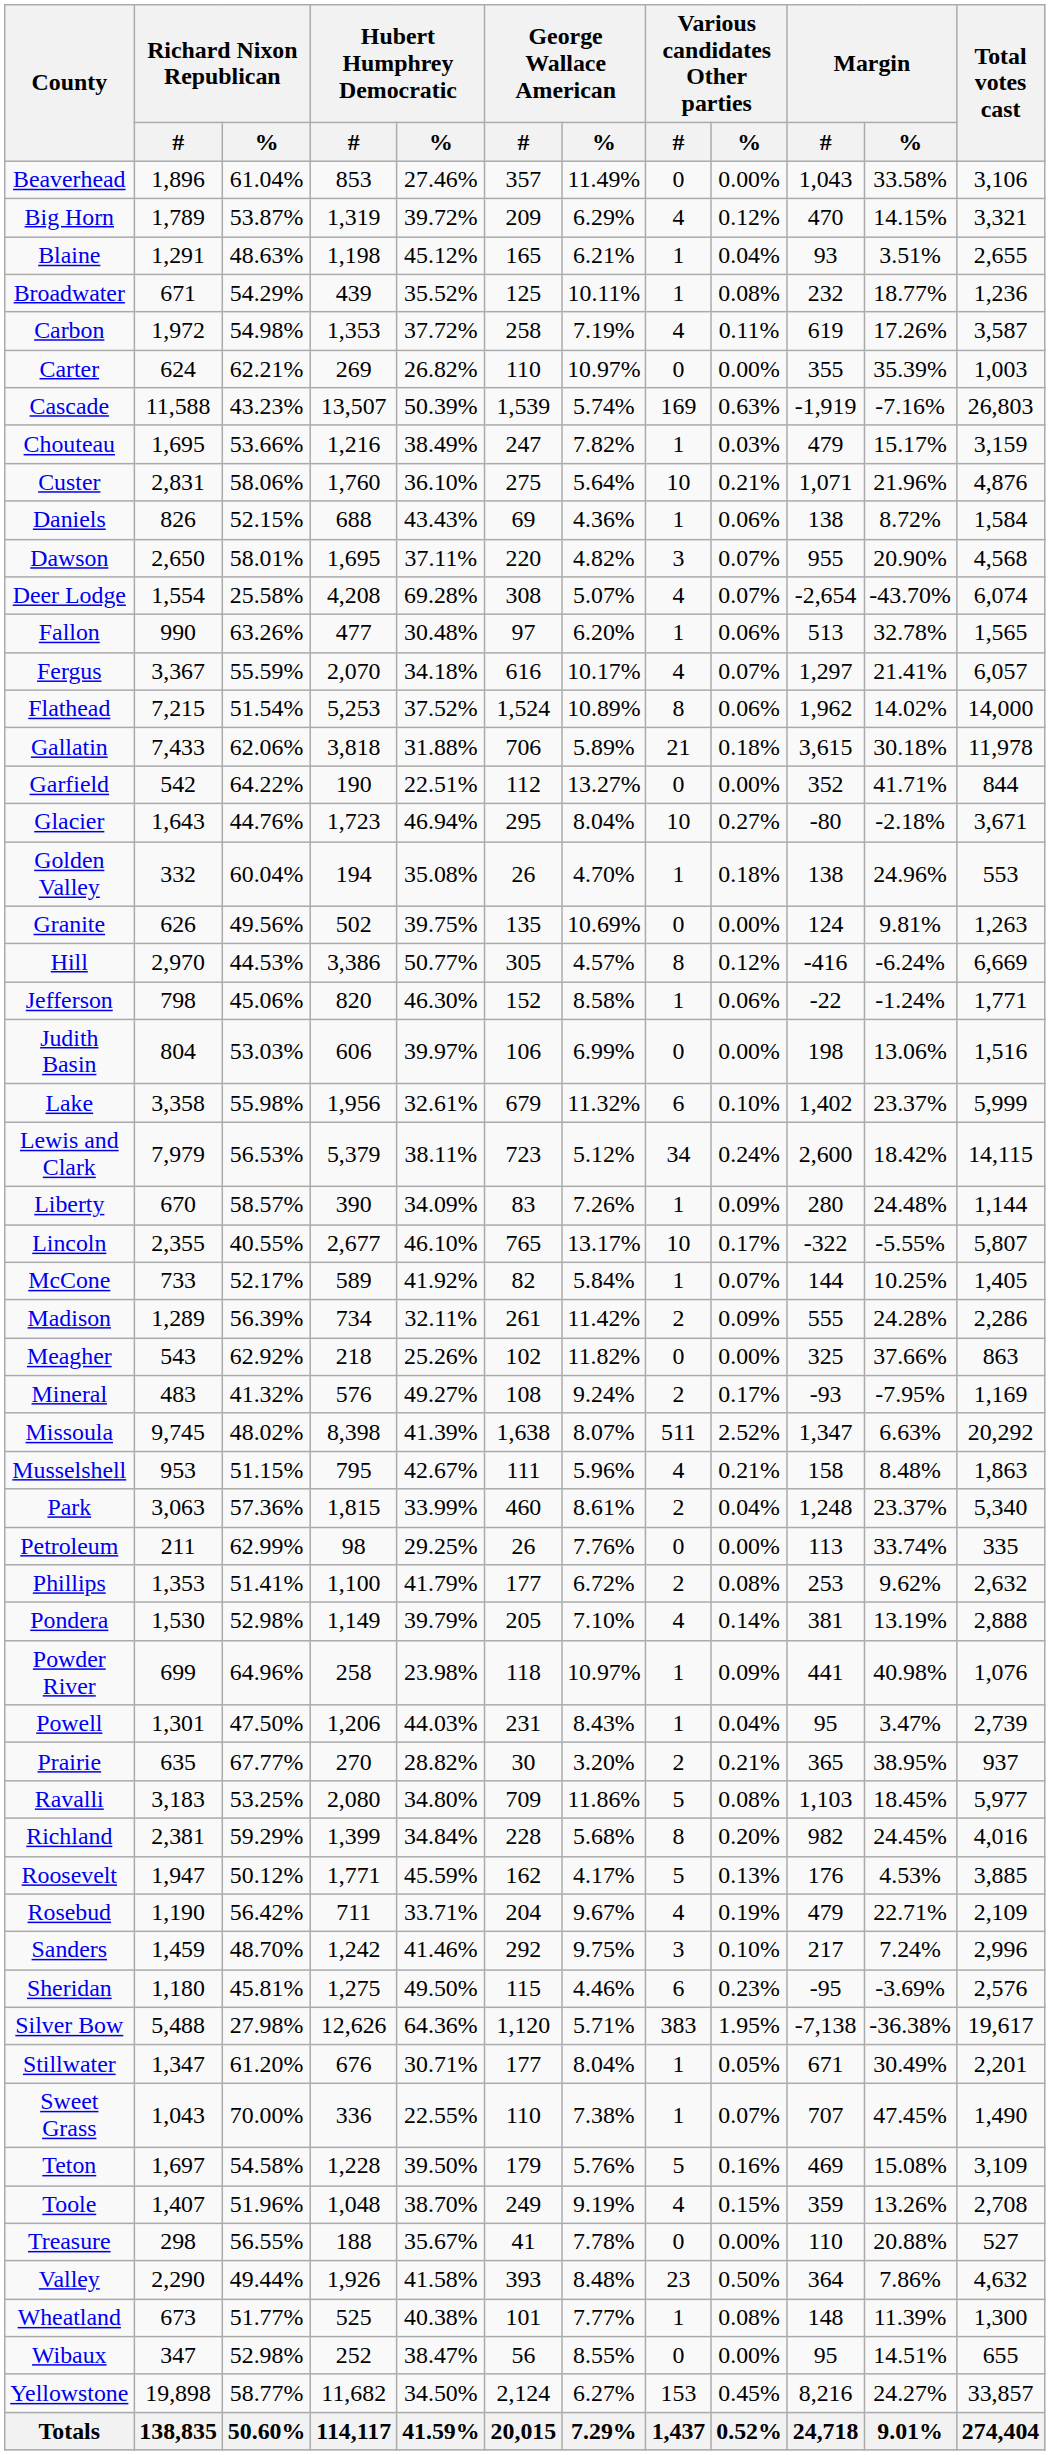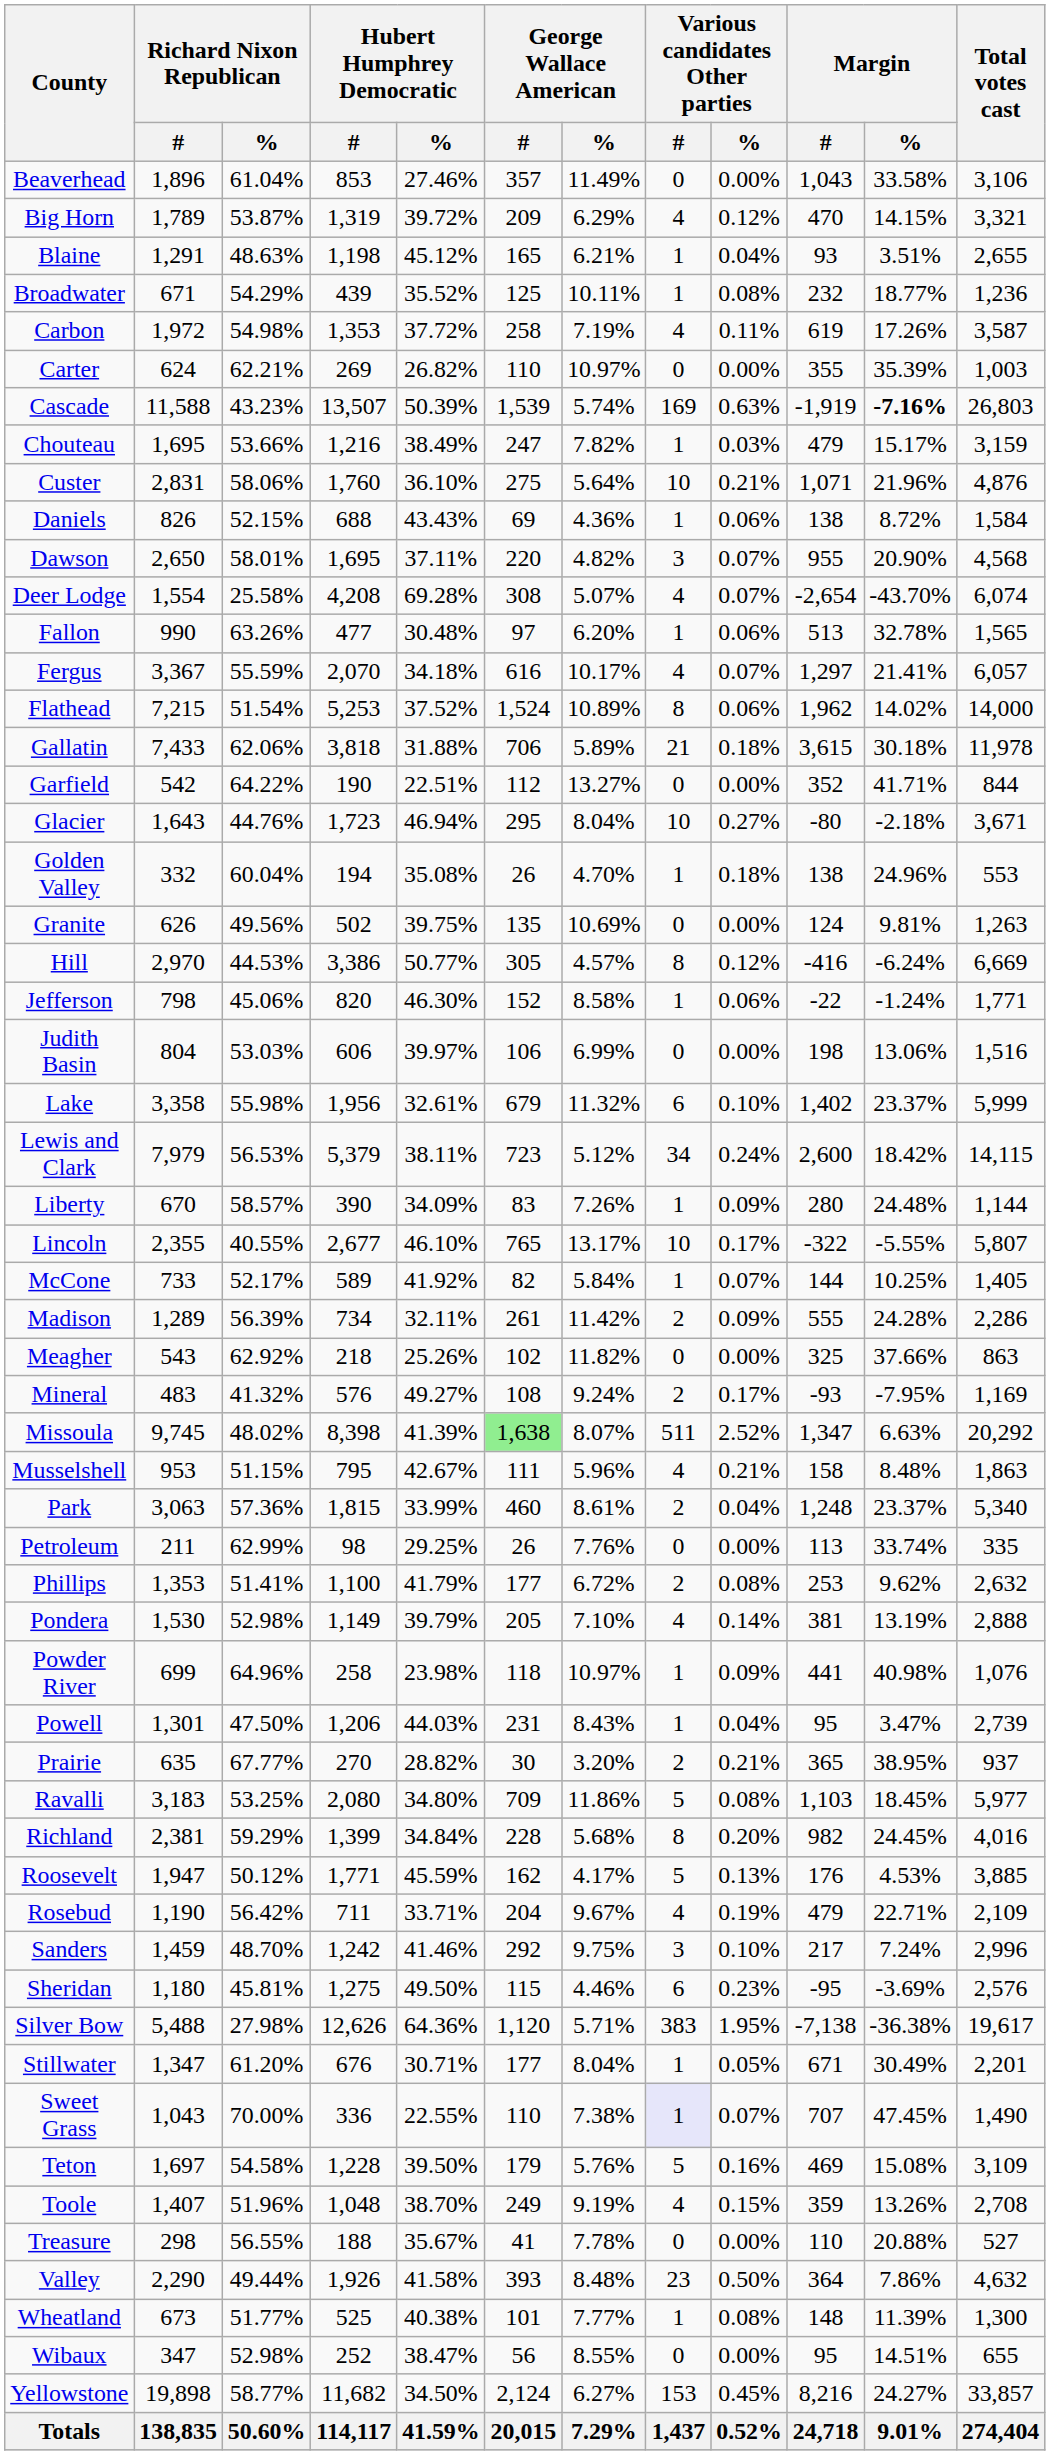(910, 406) normal -> (910, 406) bold
(523, 1432) no background -> (523, 1432) lightgreen background
(678, 2114) no background -> (678, 2114) lavender background
